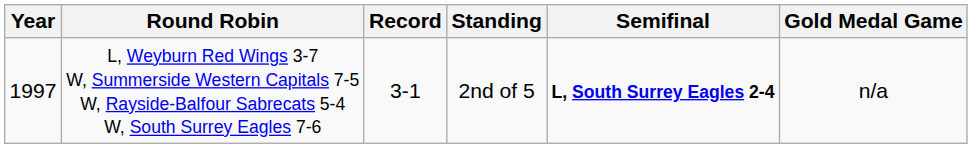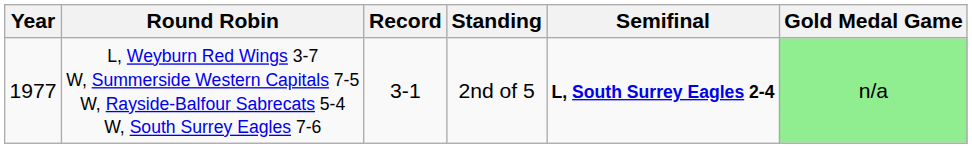(33, 90) 1997 -> (33, 90) 1977
(873, 90) no background -> (873, 90) lightgreen background
